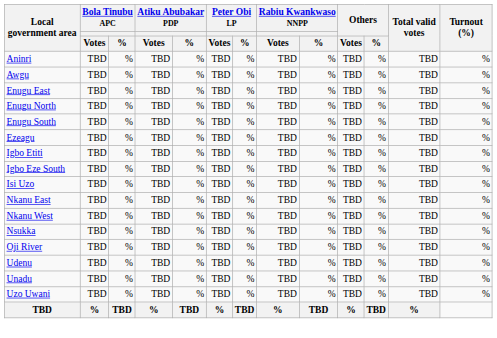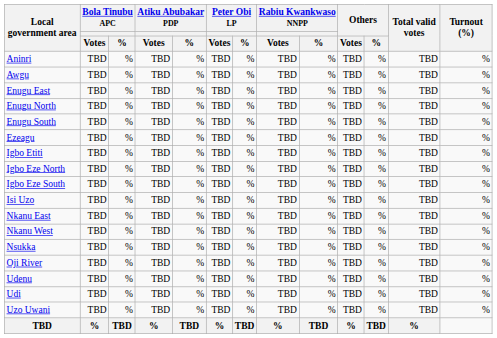+ row: (36, 169)
+ row: (14, 294)
- row: (19, 279)
